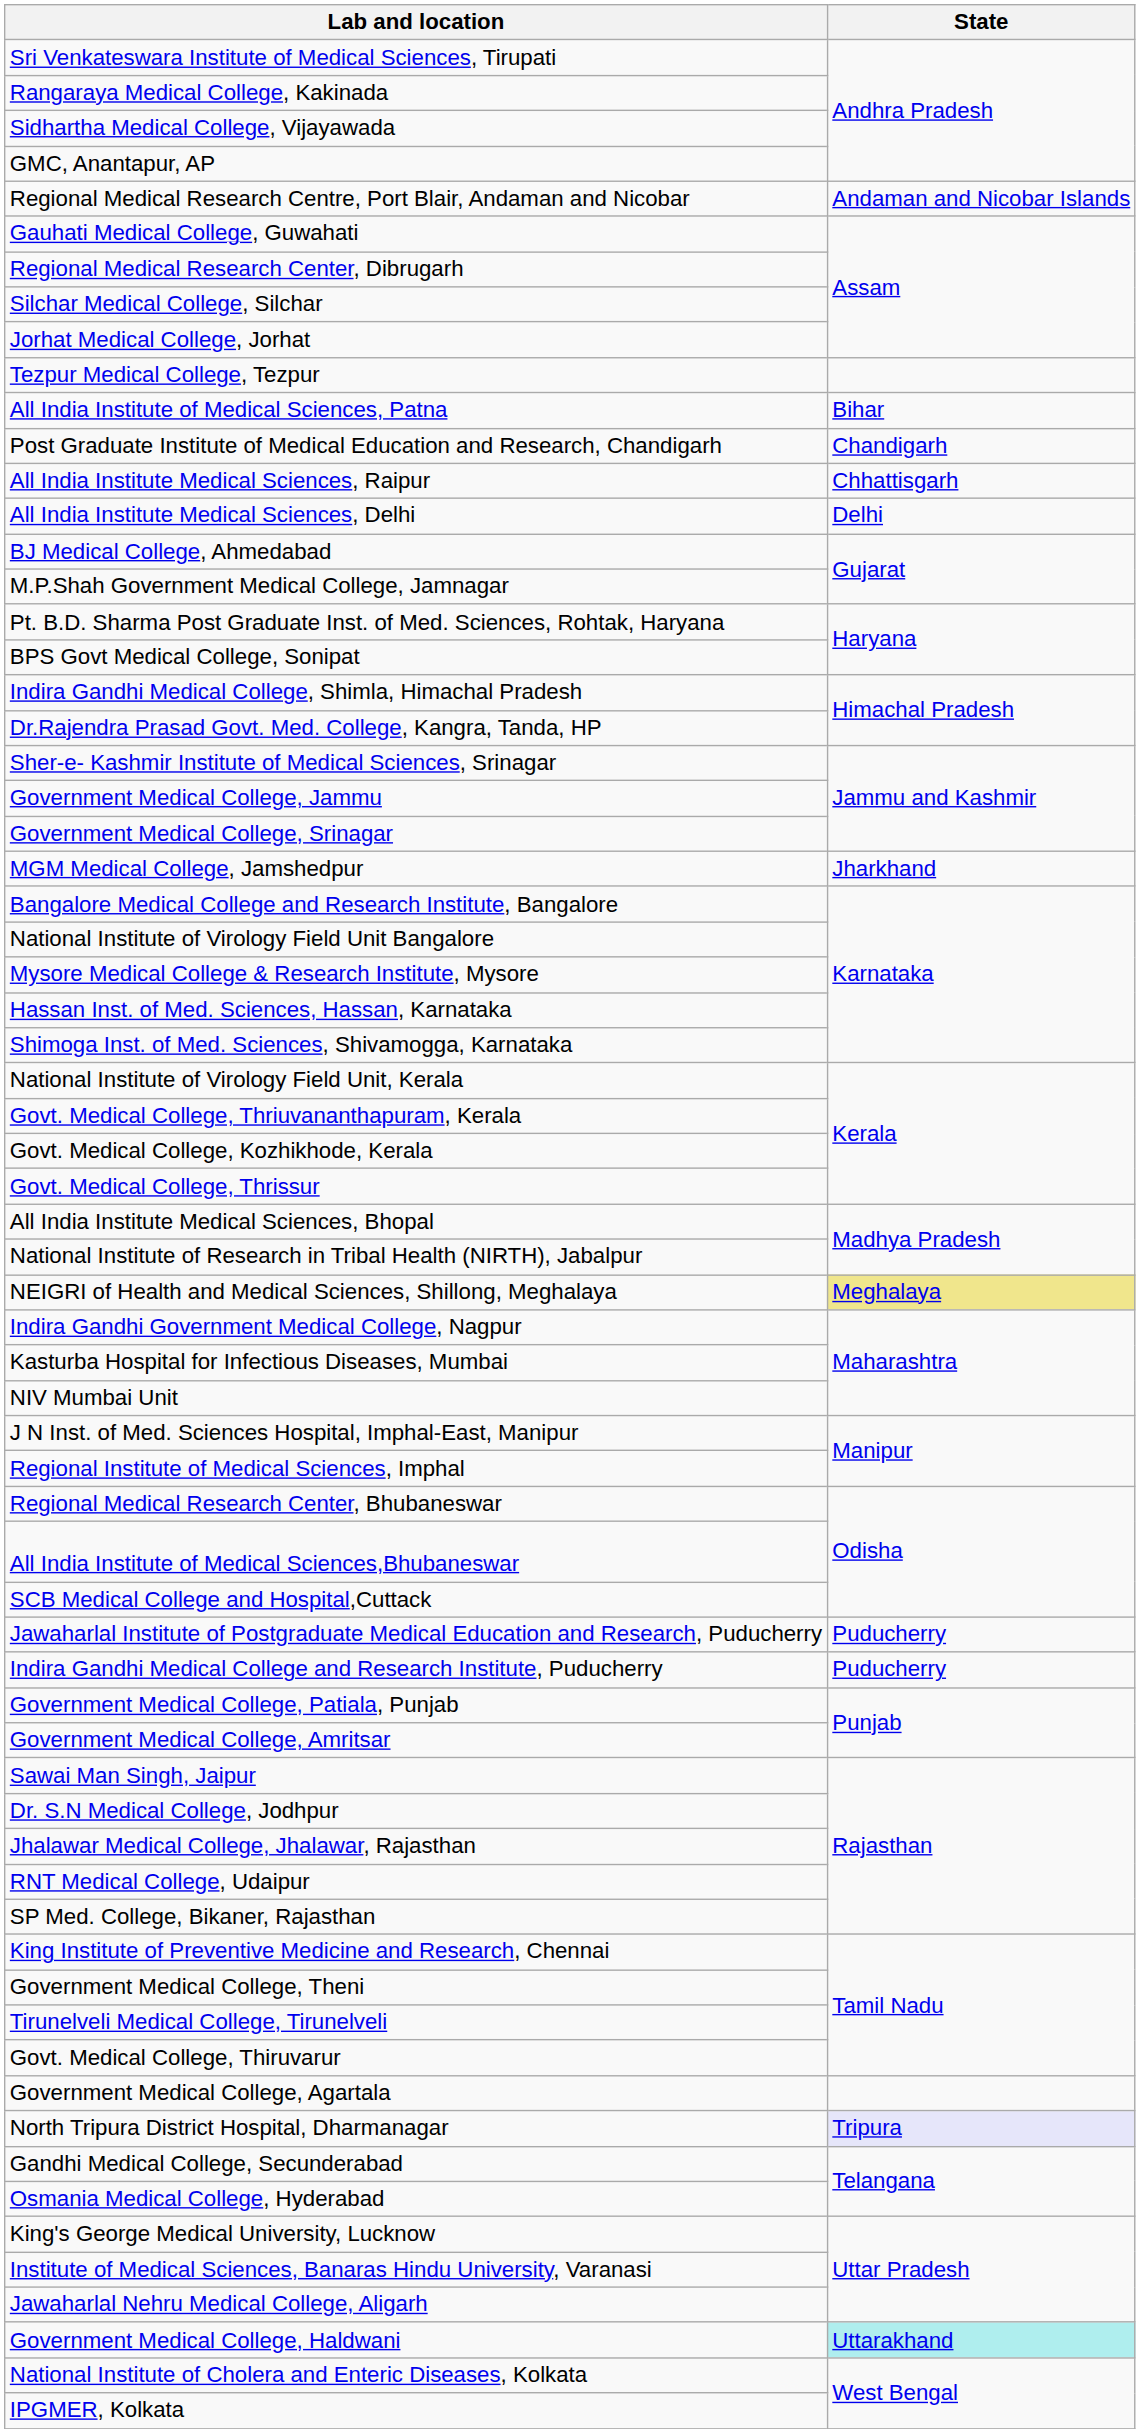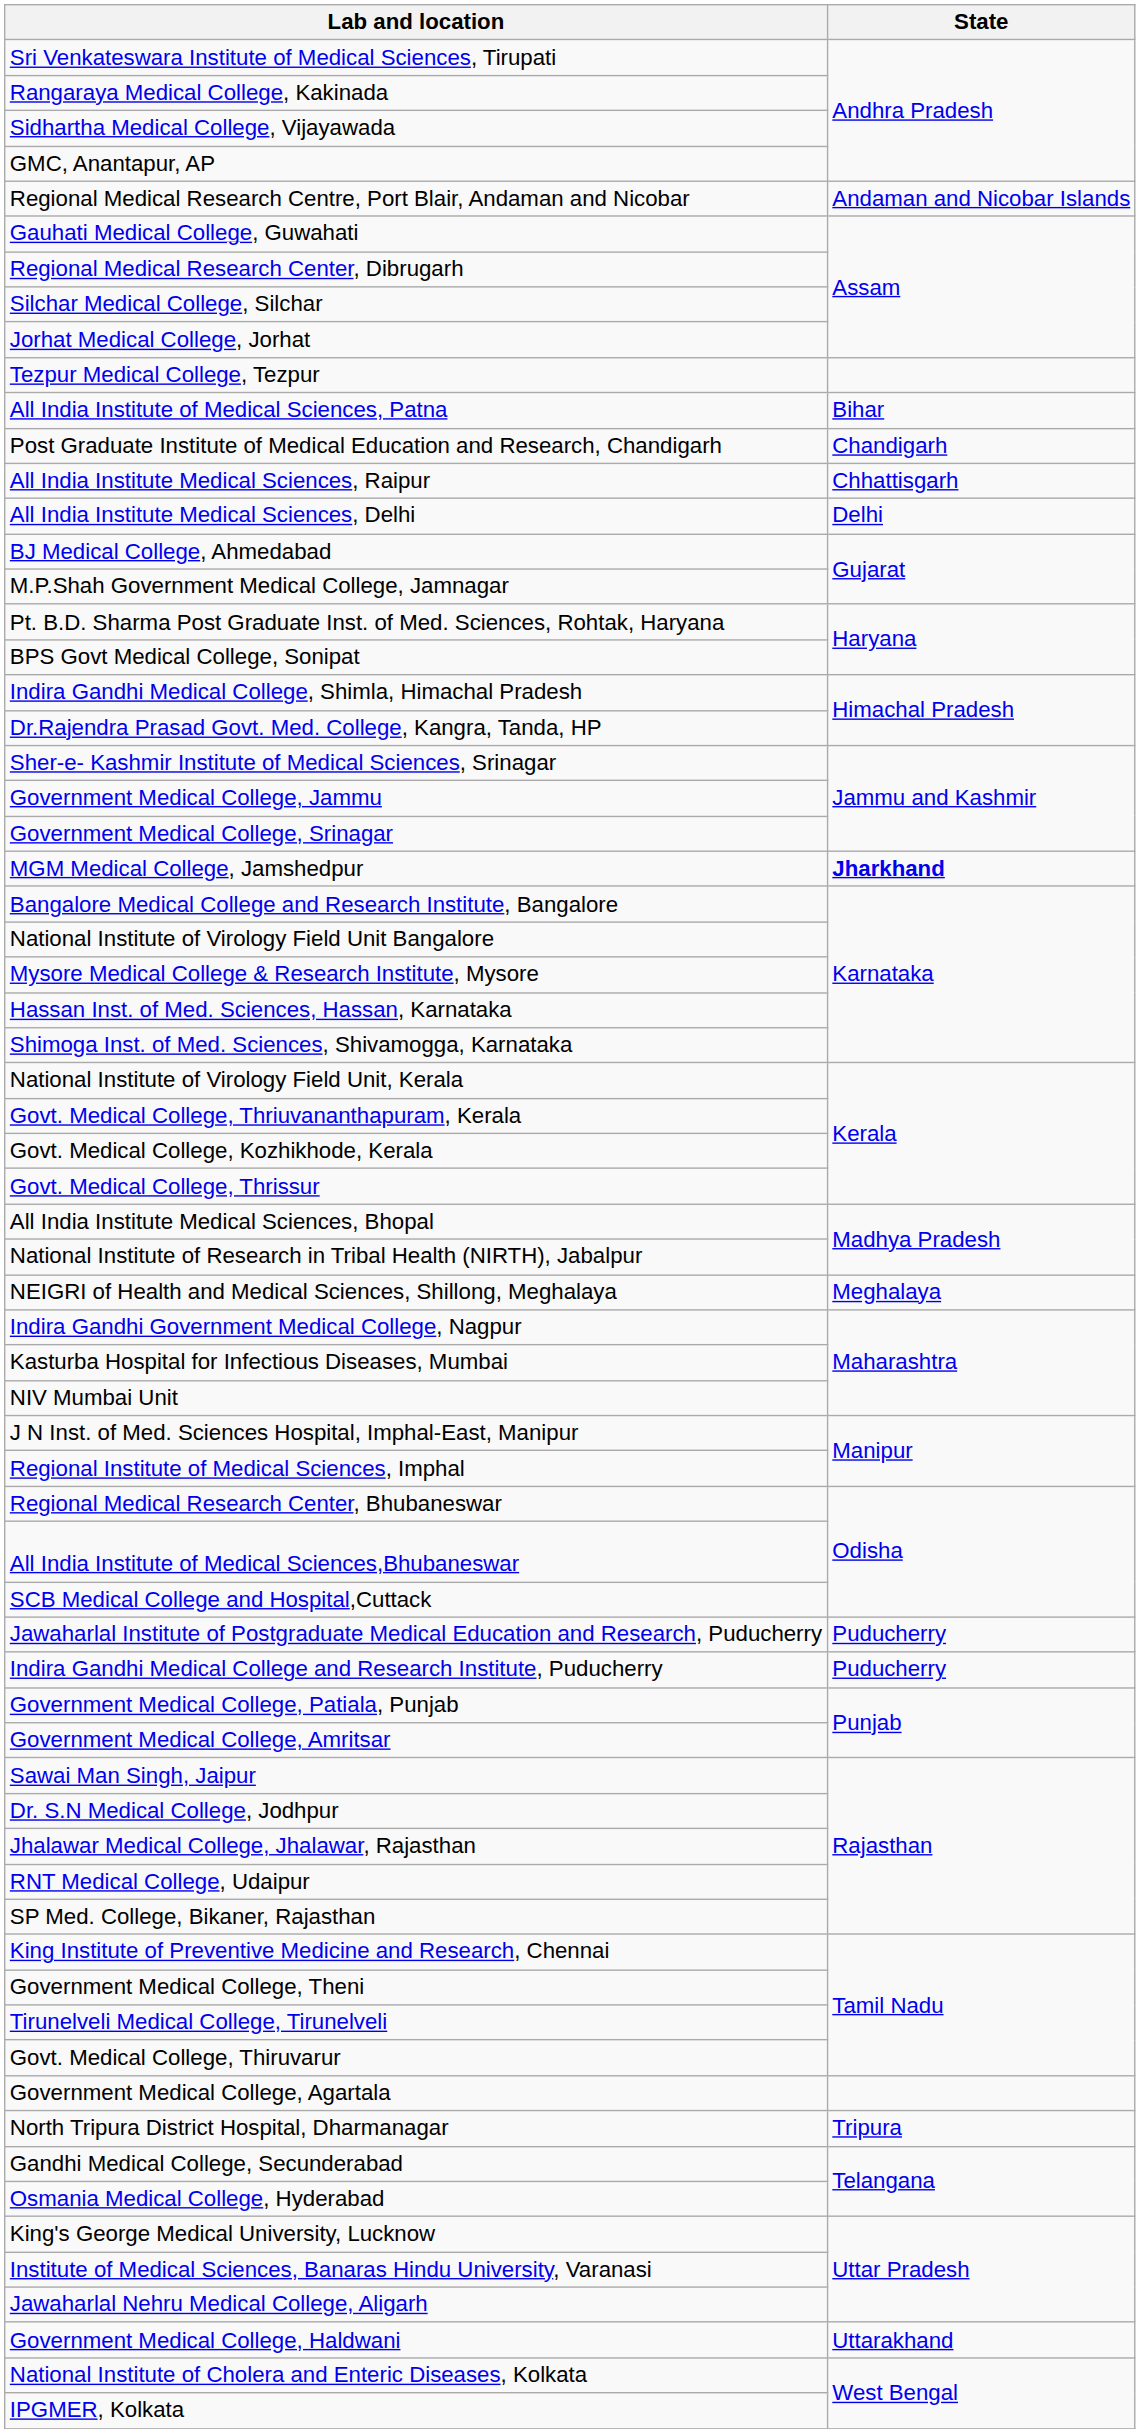(884, 868) normal -> (889, 868) bold
(887, 1291) khaki background -> (887, 1291) no background
(867, 2128) lavender background -> (867, 2128) no background
(893, 2339) paleturquoise background -> (893, 2339) no background
